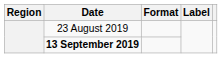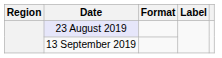(92, 28) no background -> (91, 28) lavender background
(92, 45) bold -> (91, 45) normal
